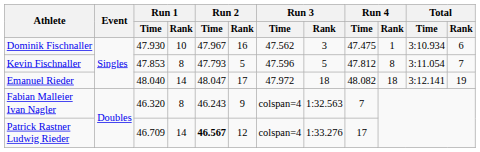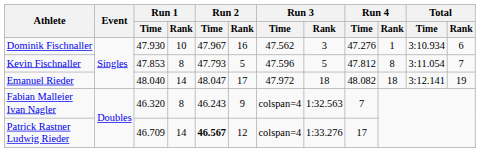(362, 46) 47.475 -> (362, 46) 47.276
